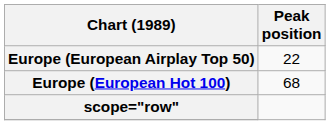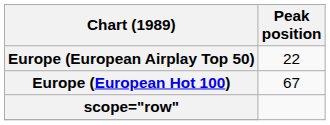(292, 82) 68 -> (292, 82) 67
